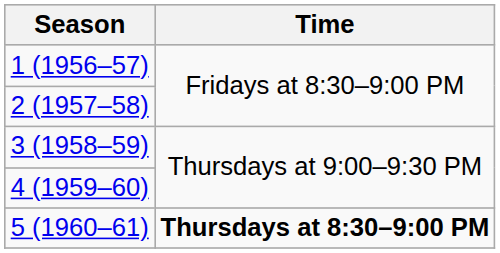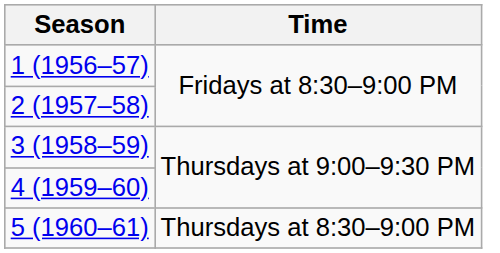(325, 227) bold -> (318, 227) normal
